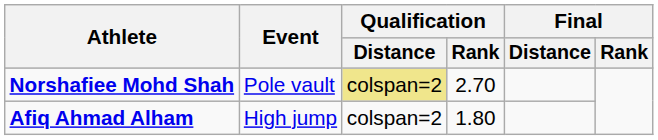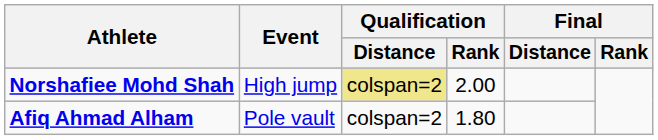(289, 85) Pole vault -> (290, 85) High jump
(475, 85) 2.70 -> (475, 85) 2.00
(290, 118) High jump -> (289, 118) Pole vault
